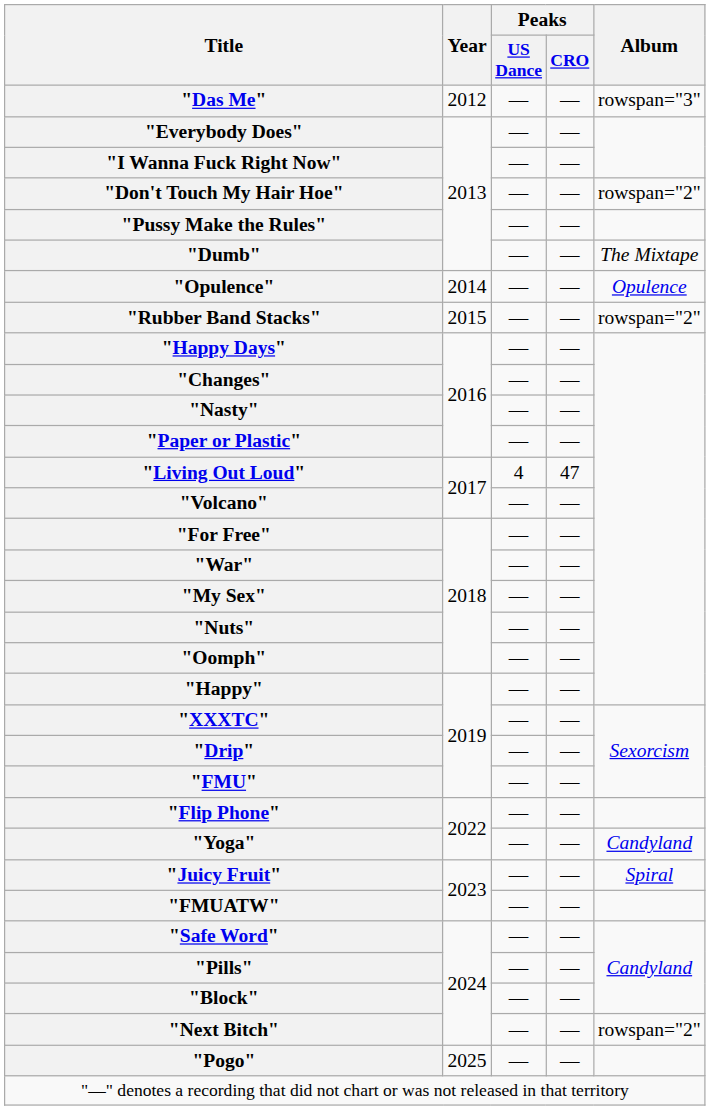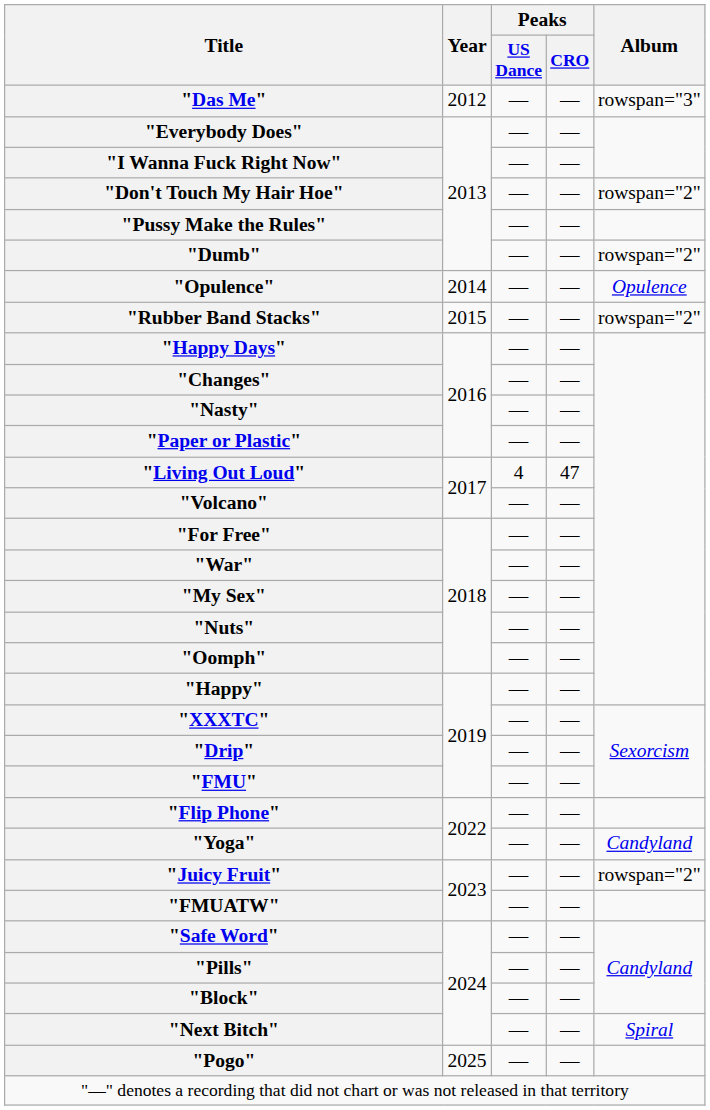(649, 255) The Mixtape -> (649, 255) rowspan="2"
(649, 874) Spiral -> (649, 874) rowspan="2"
(649, 1029) rowspan="2" -> (649, 1029) Spiral
